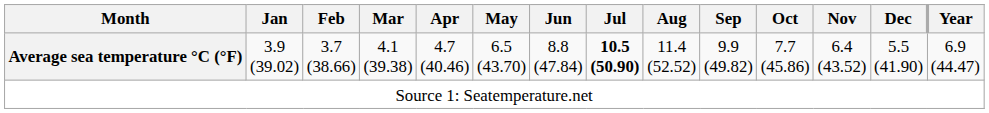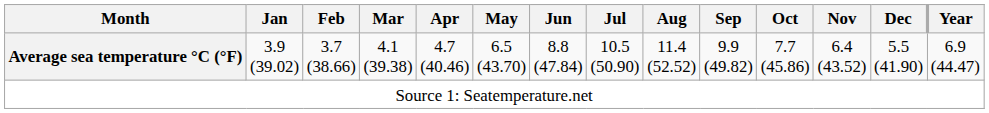(615, 56) bold -> (615, 56) normal
